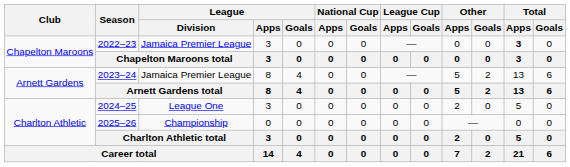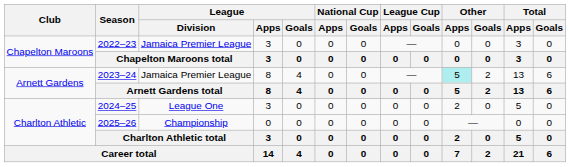(518, 43) bold -> (518, 43) normal
(457, 75) no background -> (457, 75) paleturquoise background
